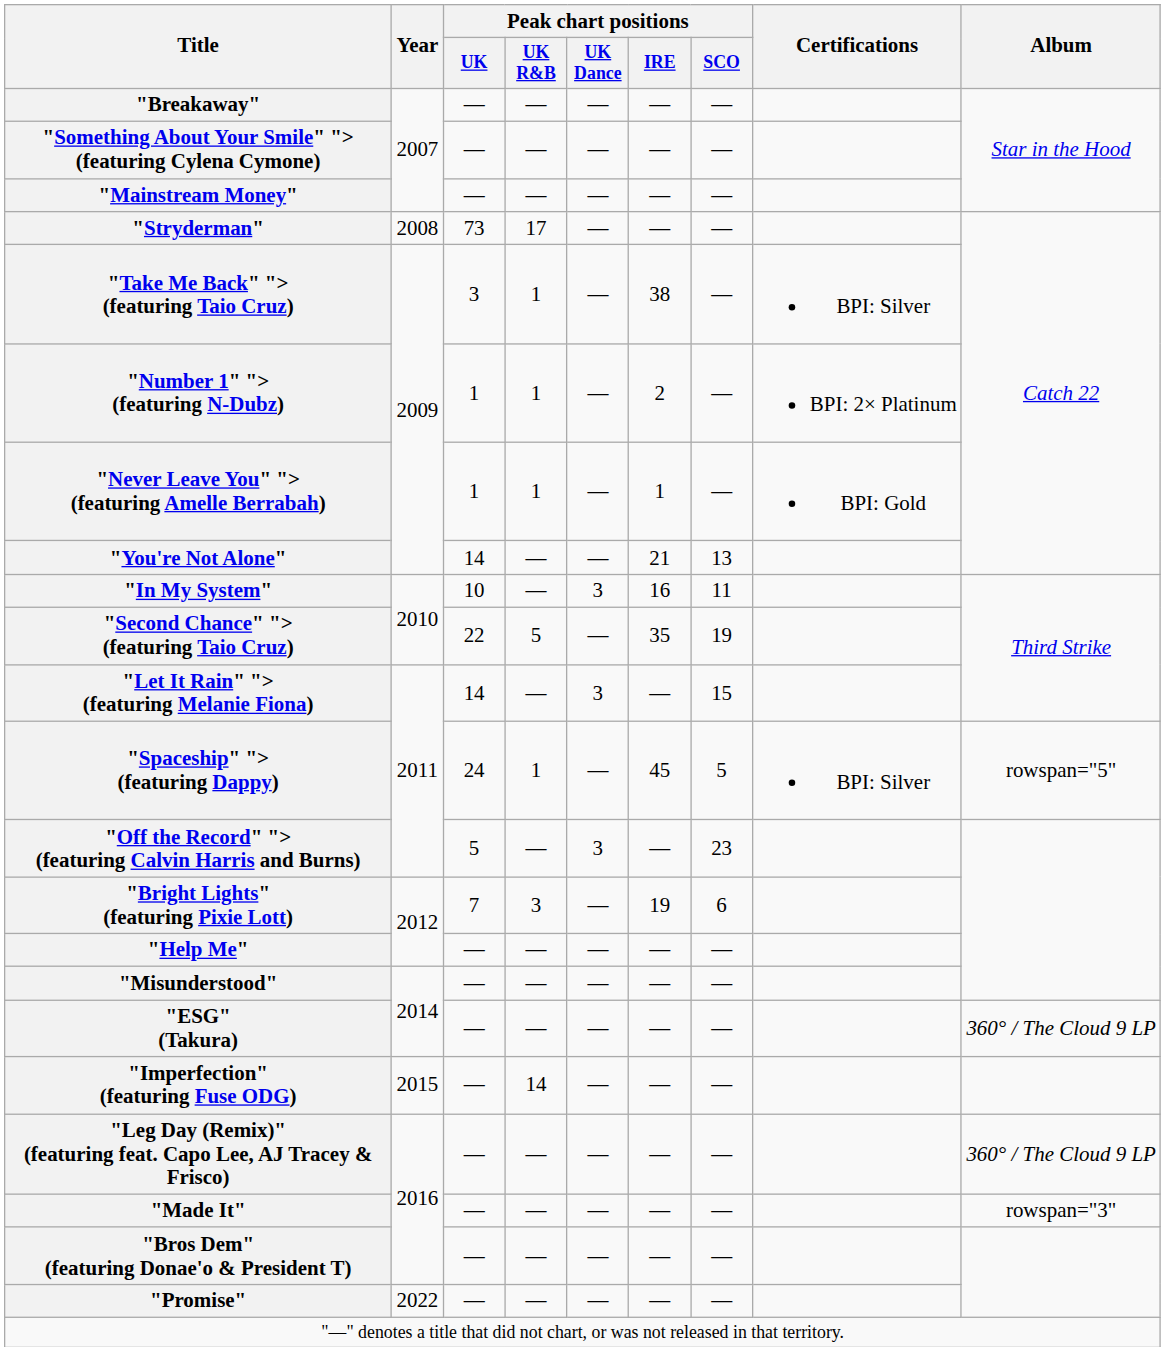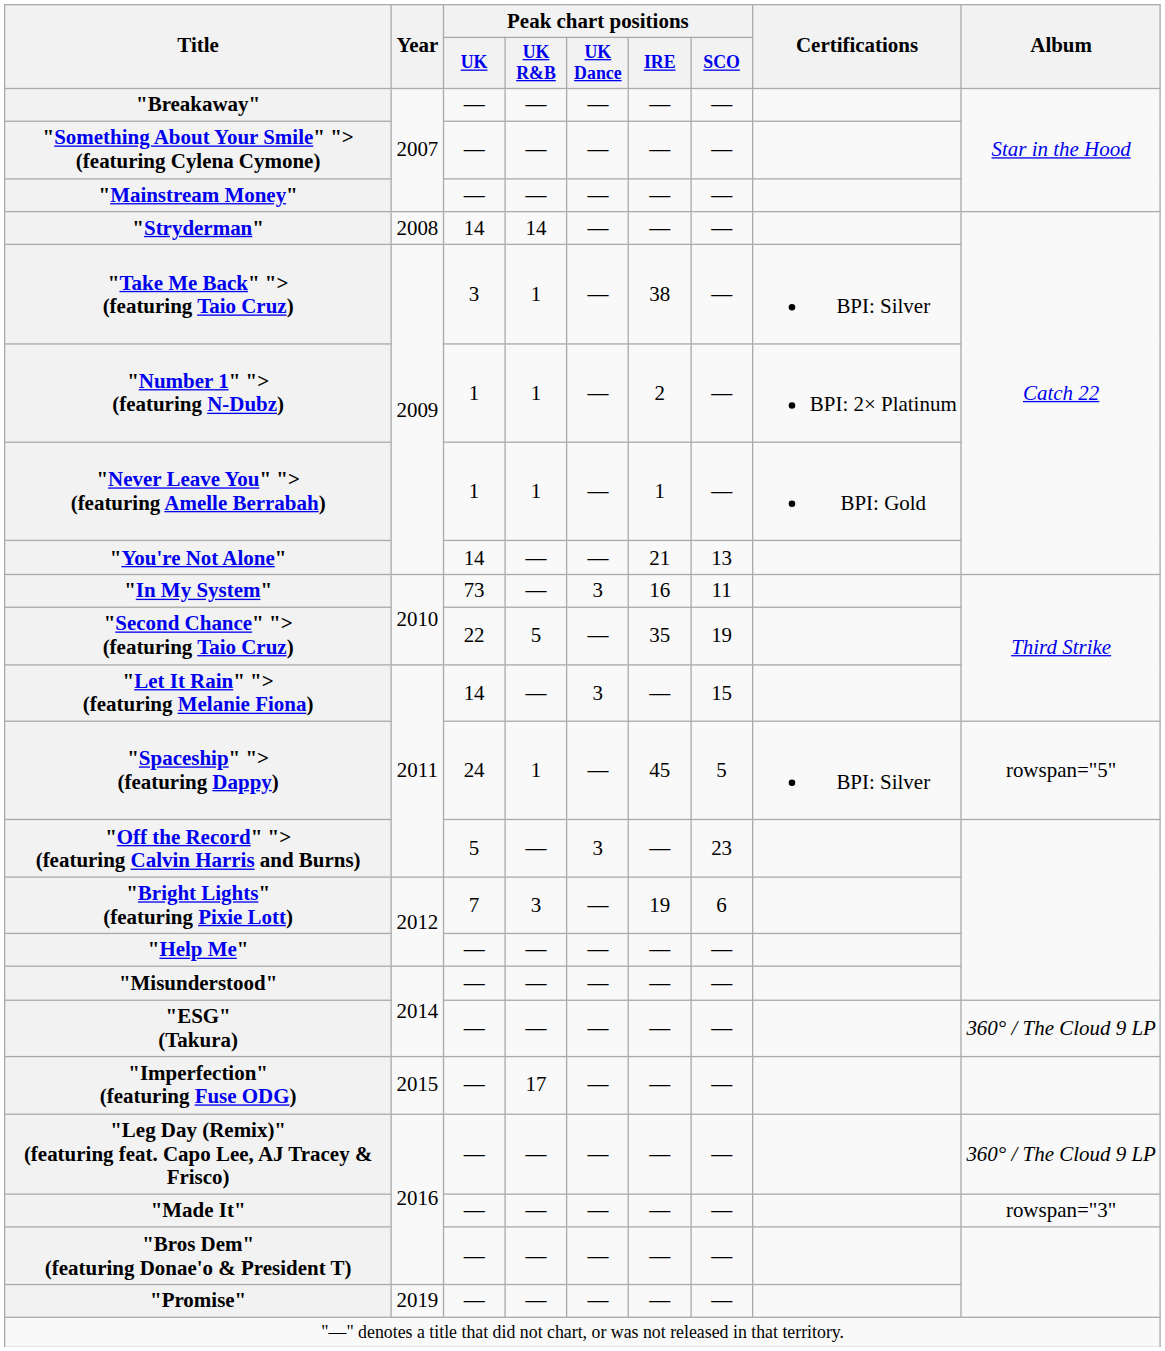(474, 228) 73 -> (474, 228) 14
(536, 228) 17 -> (536, 228) 14
(474, 590) 10 -> (474, 590) 73
(536, 1085) 14 -> (536, 1085) 17
(417, 1300) 2022 -> (417, 1300) 2019
